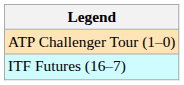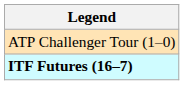(67, 66) normal -> (70, 66) bold
